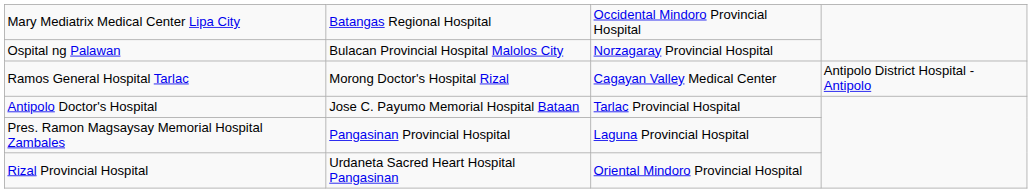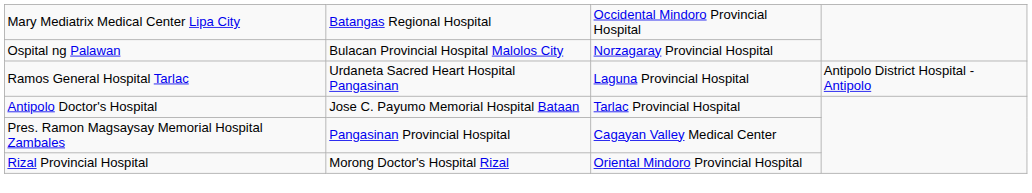(419, 78) Morong Doctor's Hospital Rizal -> (422, 78) Urdaneta Sacred Heart Hospital Pangasinan
(685, 78) Cagayan Valley Medical Center -> (671, 78) Laguna Provincial Hospital
(671, 135) Laguna Provincial Hospital -> (685, 135) Cagayan Valley Medical Center
(422, 170) Urdaneta Sacred Heart Hospital Pangasinan -> (419, 163) Morong Doctor's Hospital Rizal
